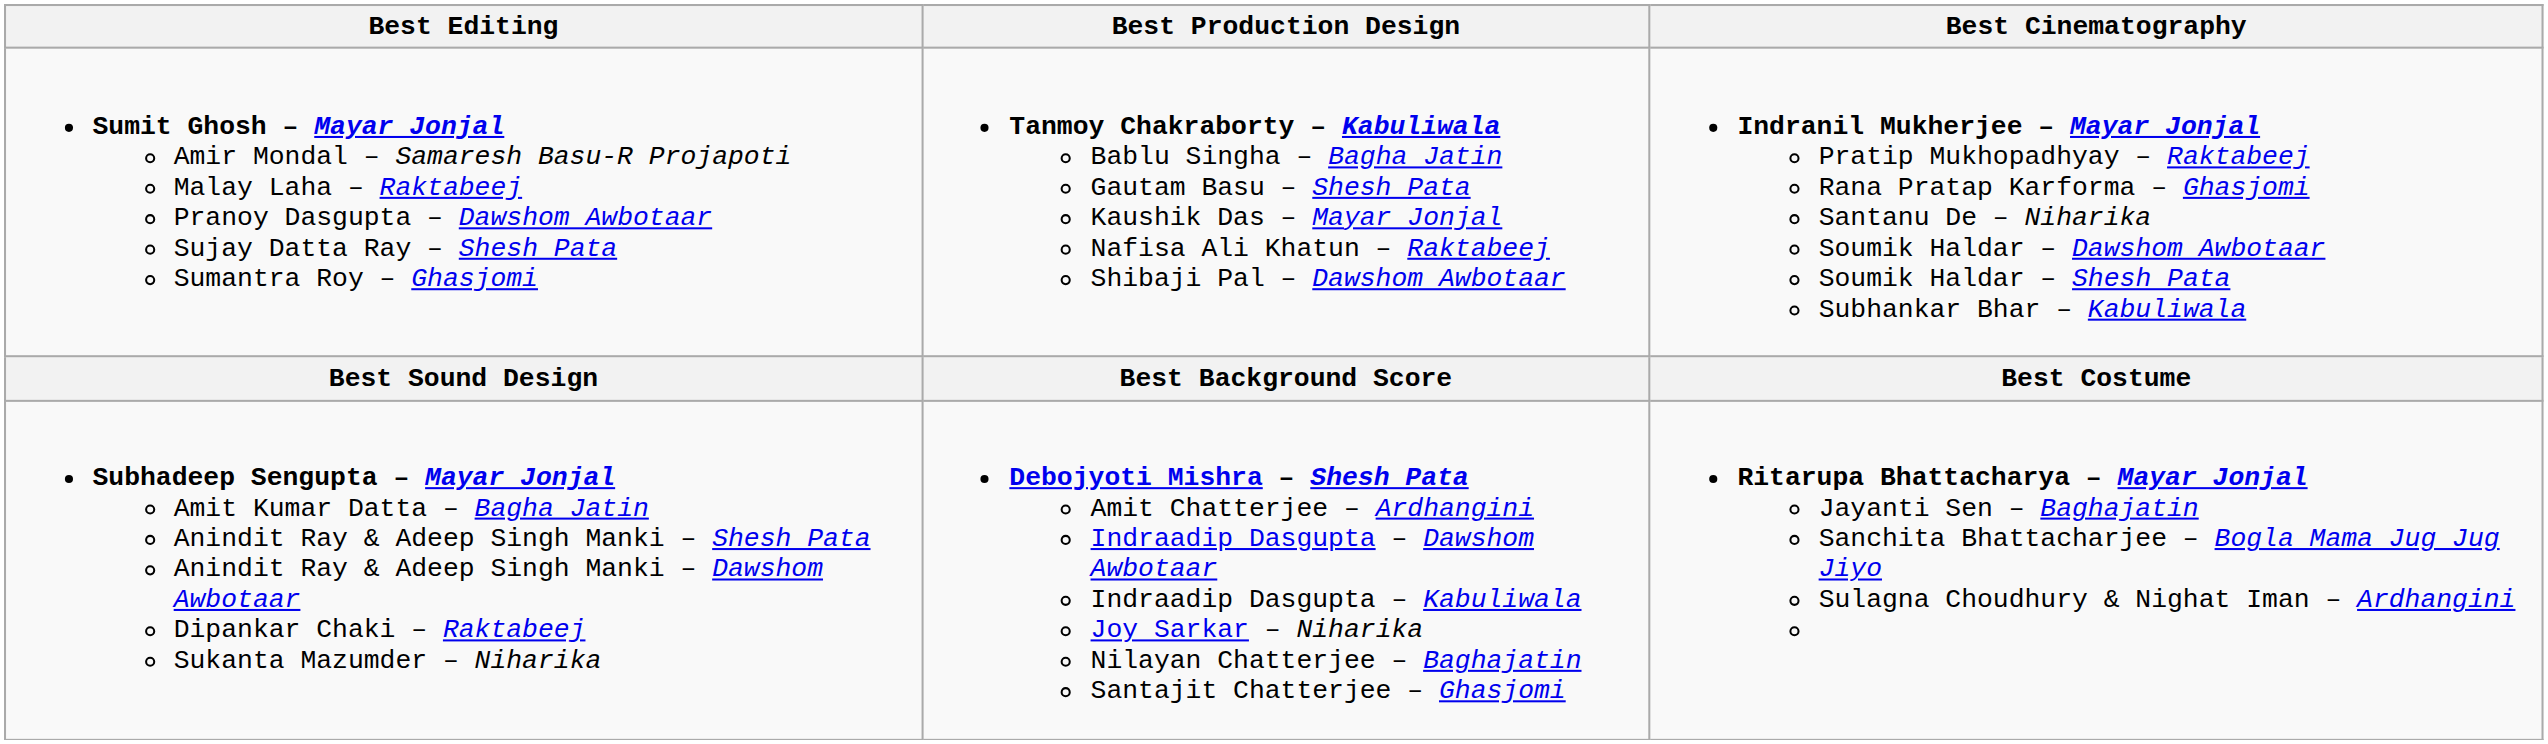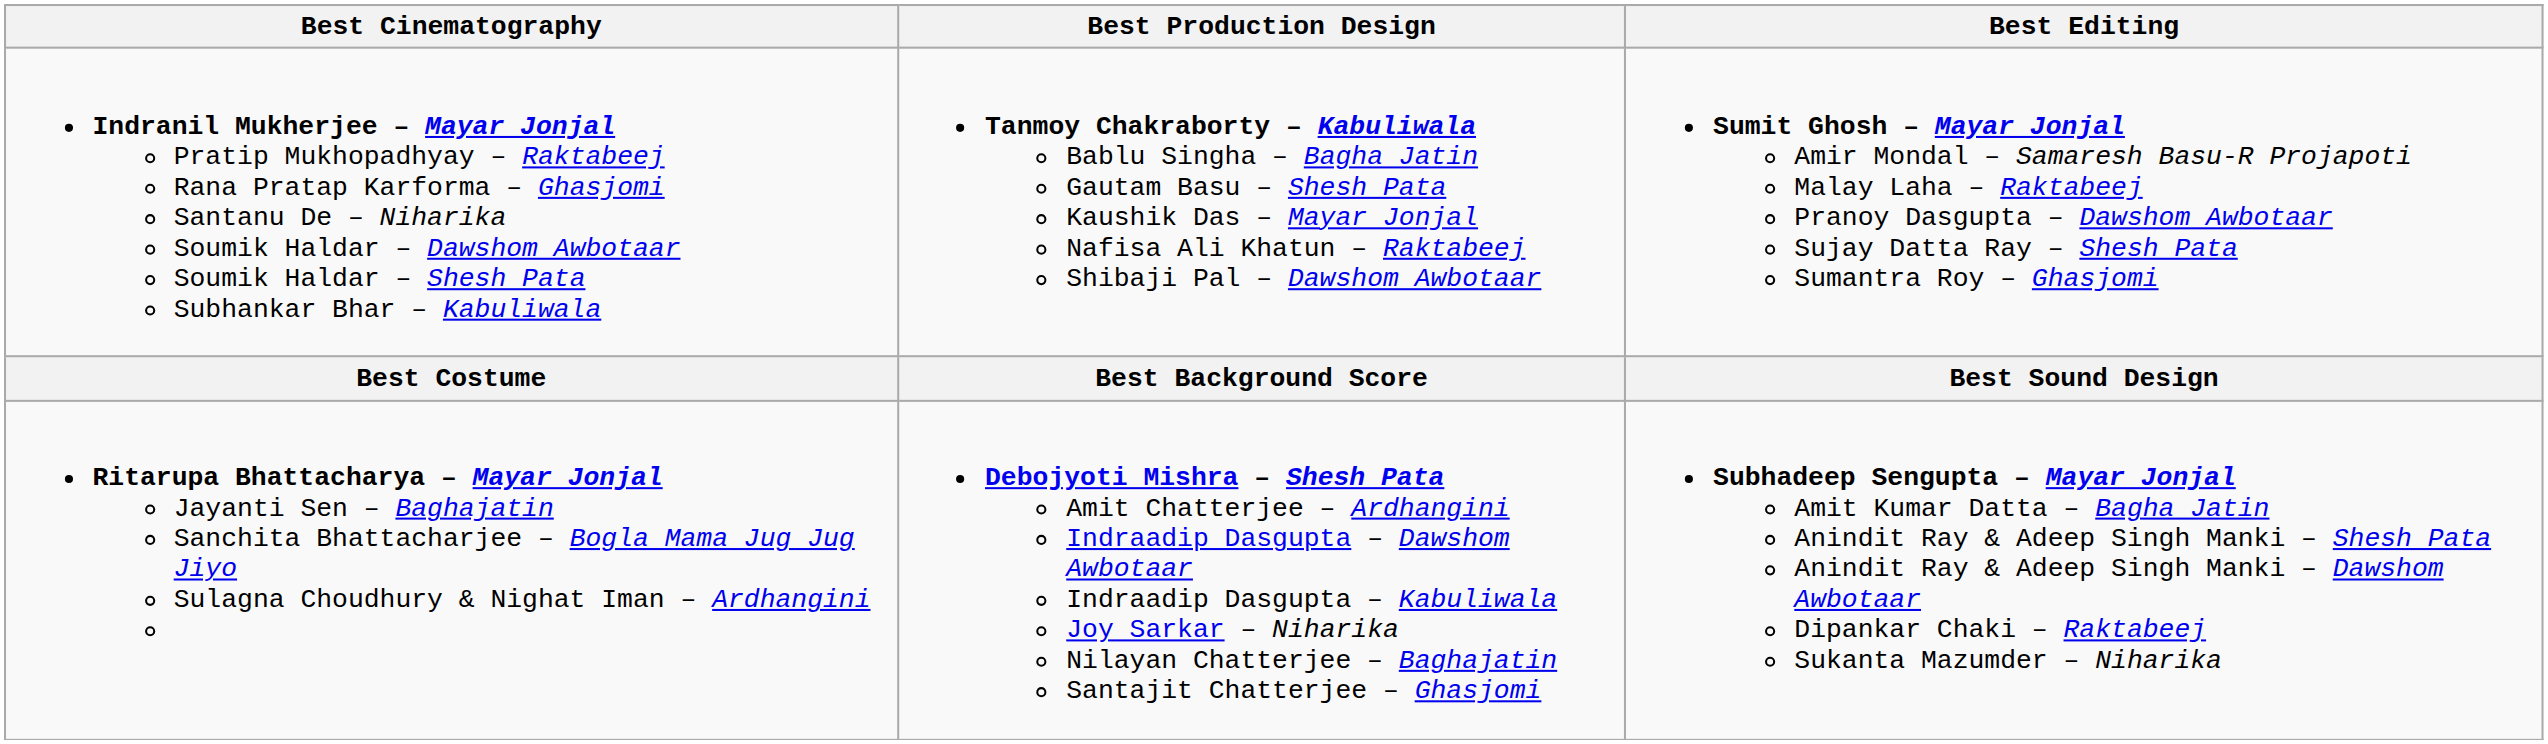columns swapped: (463, 27) <-> (2096, 27)
